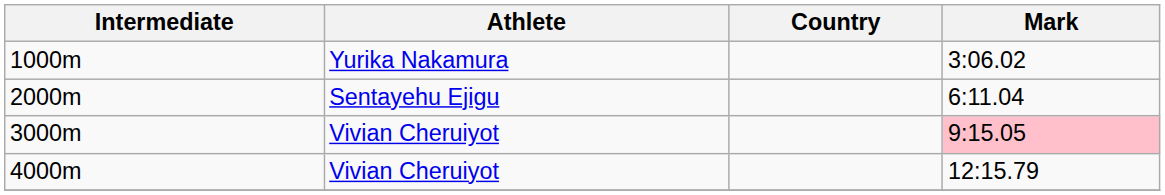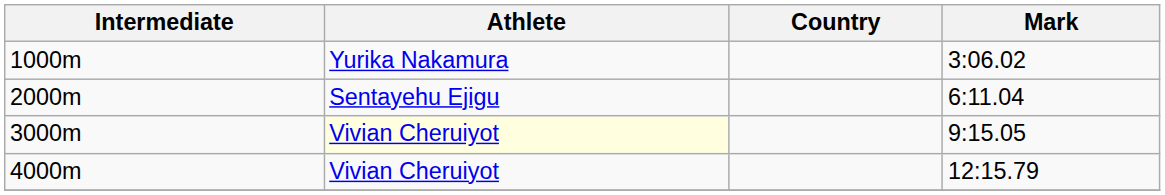(414, 134) no background -> (414, 134) lightyellow background
(987, 134) pink background -> (987, 134) no background
